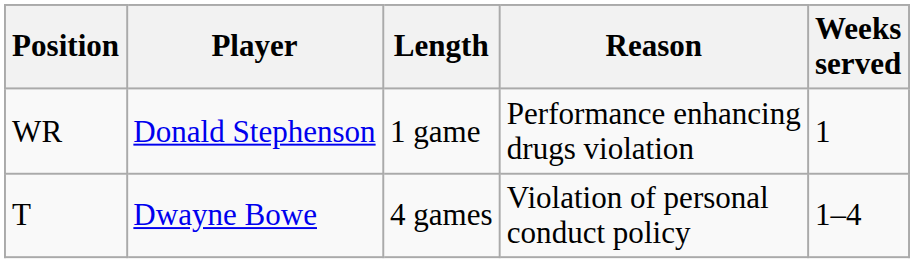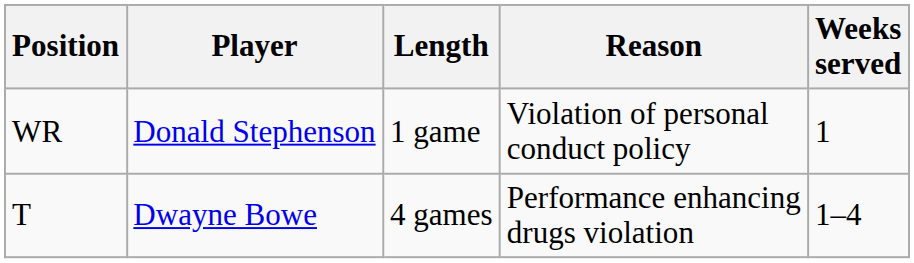(654, 130) Performance enhancing drugs violation -> (638, 130) Violation of personal conduct policy
(638, 214) Violation of personal conduct policy -> (654, 214) Performance enhancing drugs violation
